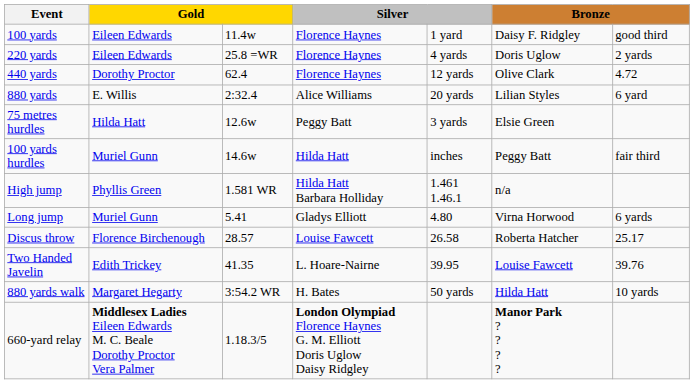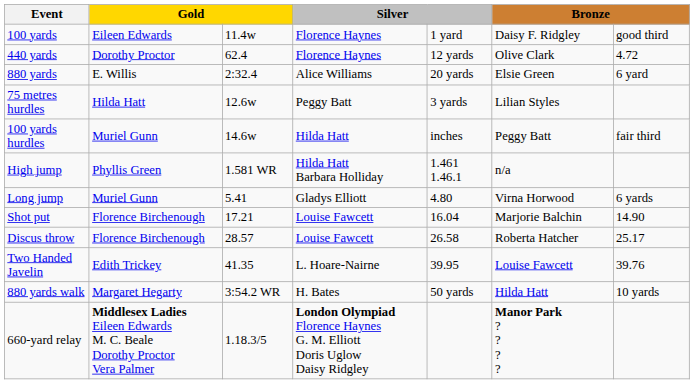- row: (32, 54)
(527, 94) Lilian Styles -> (525, 74) Elsie Green
(525, 121) Elsie Green -> (527, 101) Lilian Styles
+ row: (29, 217)
